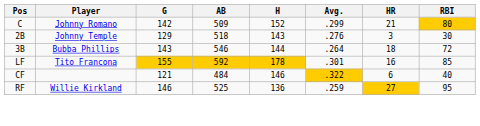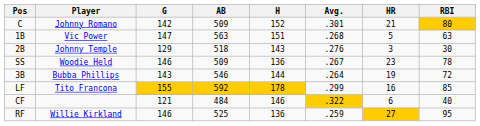(334, 24) .299 -> (334, 24) .301
+ row: (20, 37)
+ row: (20, 62)
(391, 50) 18 -> (391, 75) 19
(334, 62) .301 -> (334, 88) .299
